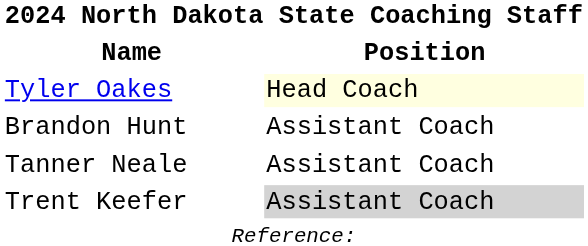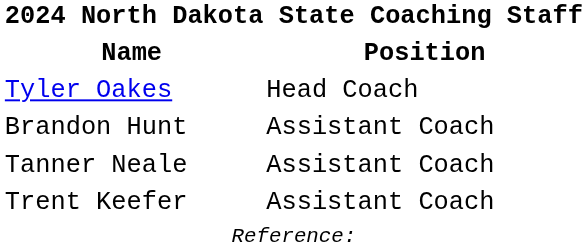(342, 91) lightyellow background -> (342, 91) no background
(380, 202) lightgrey background -> (380, 202) no background
